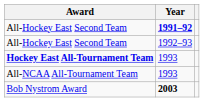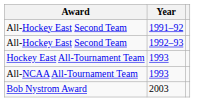(175, 27) bold -> (166, 27) normal
(80, 58) bold -> (76, 58) normal
(168, 89) bold -> (159, 89) normal
